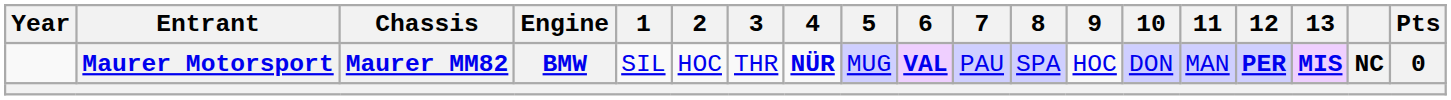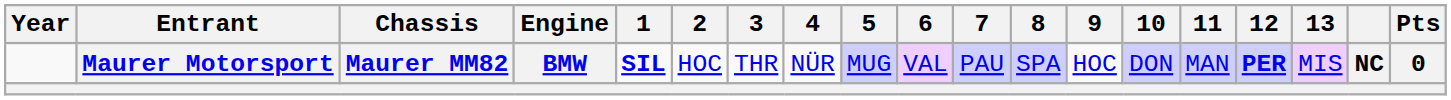(643, 63) normal -> (643, 63) bold
(813, 63) bold -> (813, 63) normal
(925, 63) bold -> (925, 63) normal
(1320, 63) bold -> (1320, 63) normal
